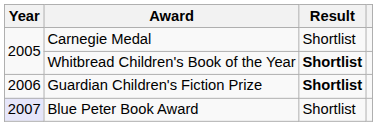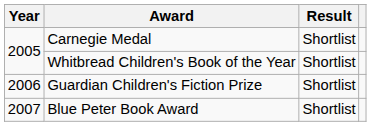(332, 62) bold -> (329, 62) normal
(332, 86) bold -> (329, 86) normal
(24, 109) lavender background -> (24, 109) no background
